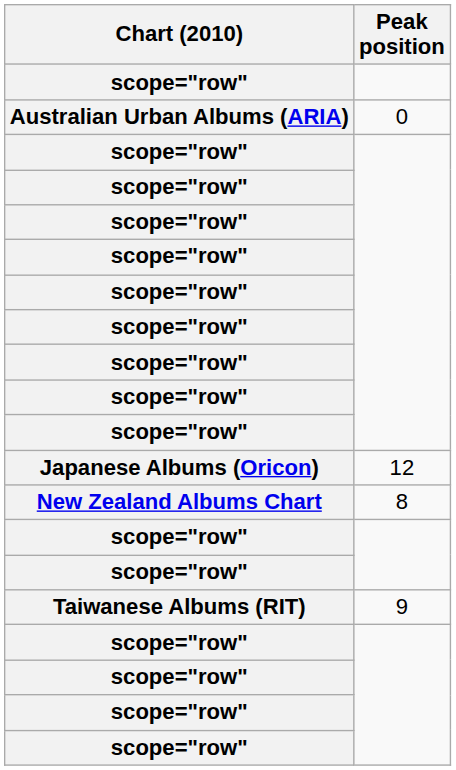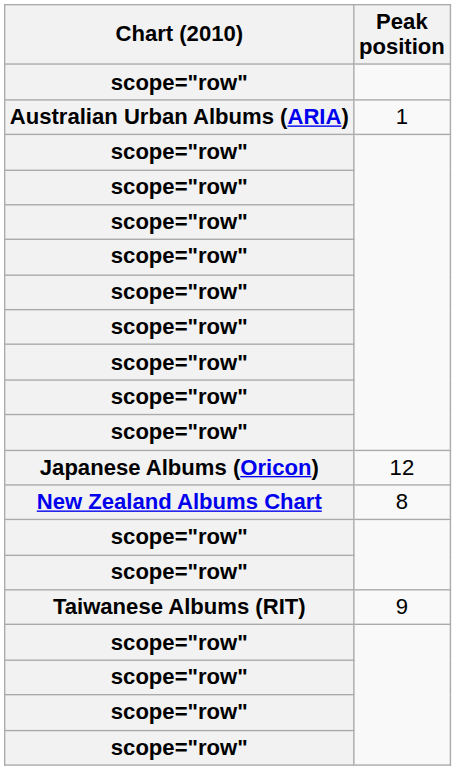(402, 116) 0 -> (402, 116) 1
